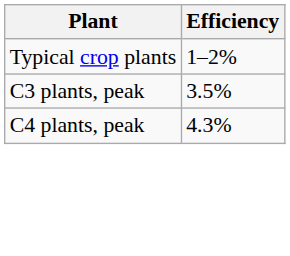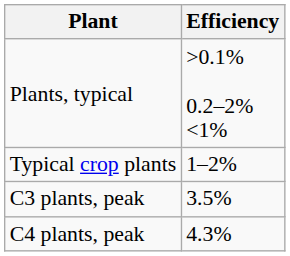+ row: (71, 92)
